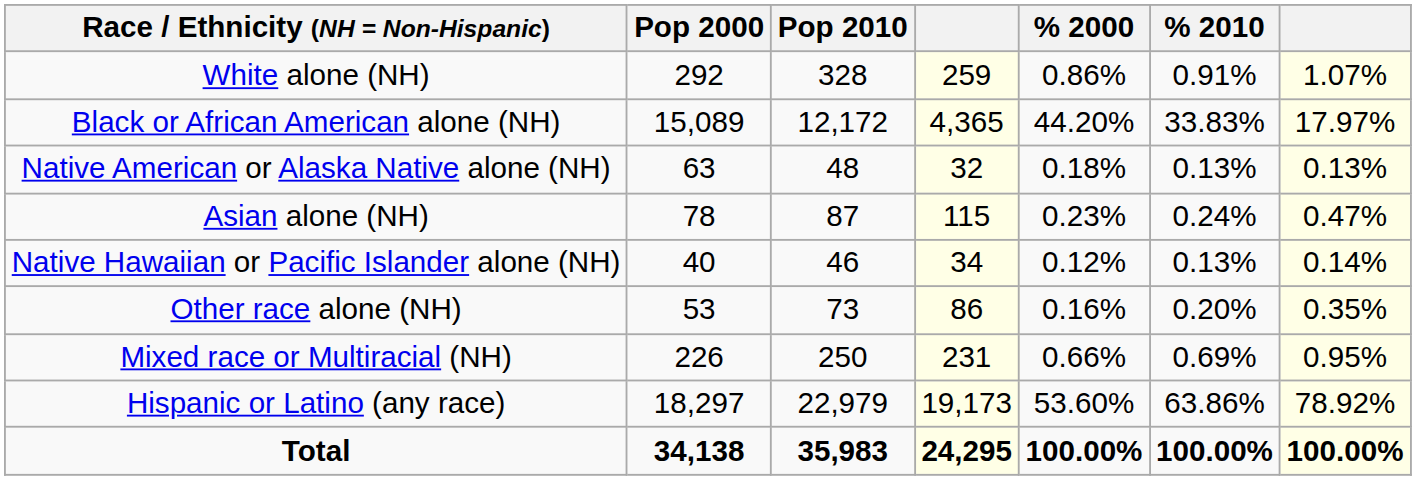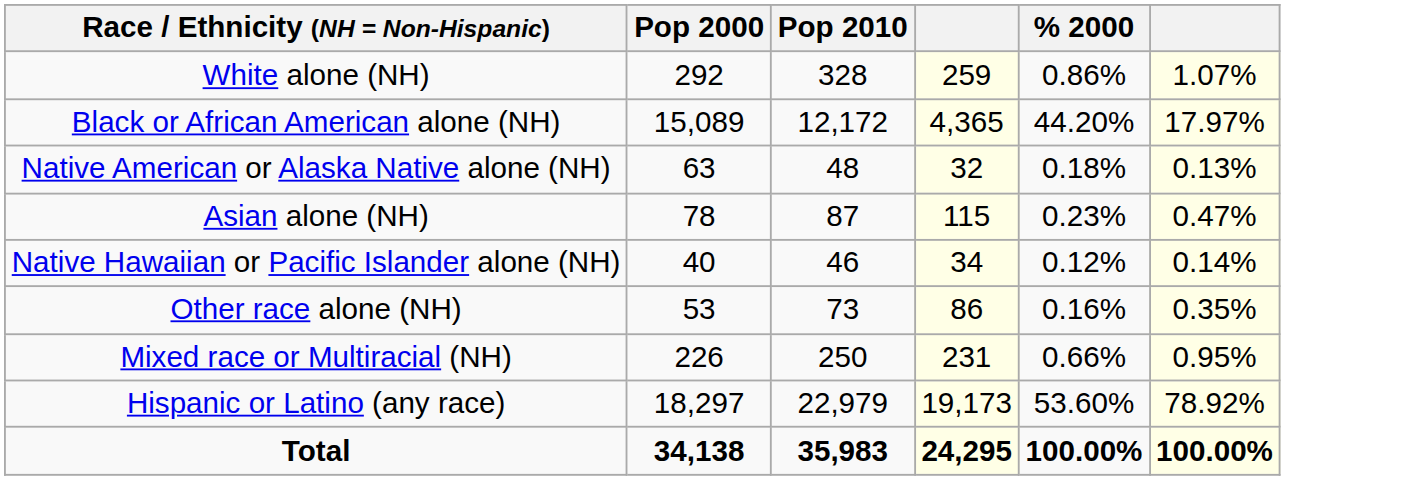- column: (1215, 27)
